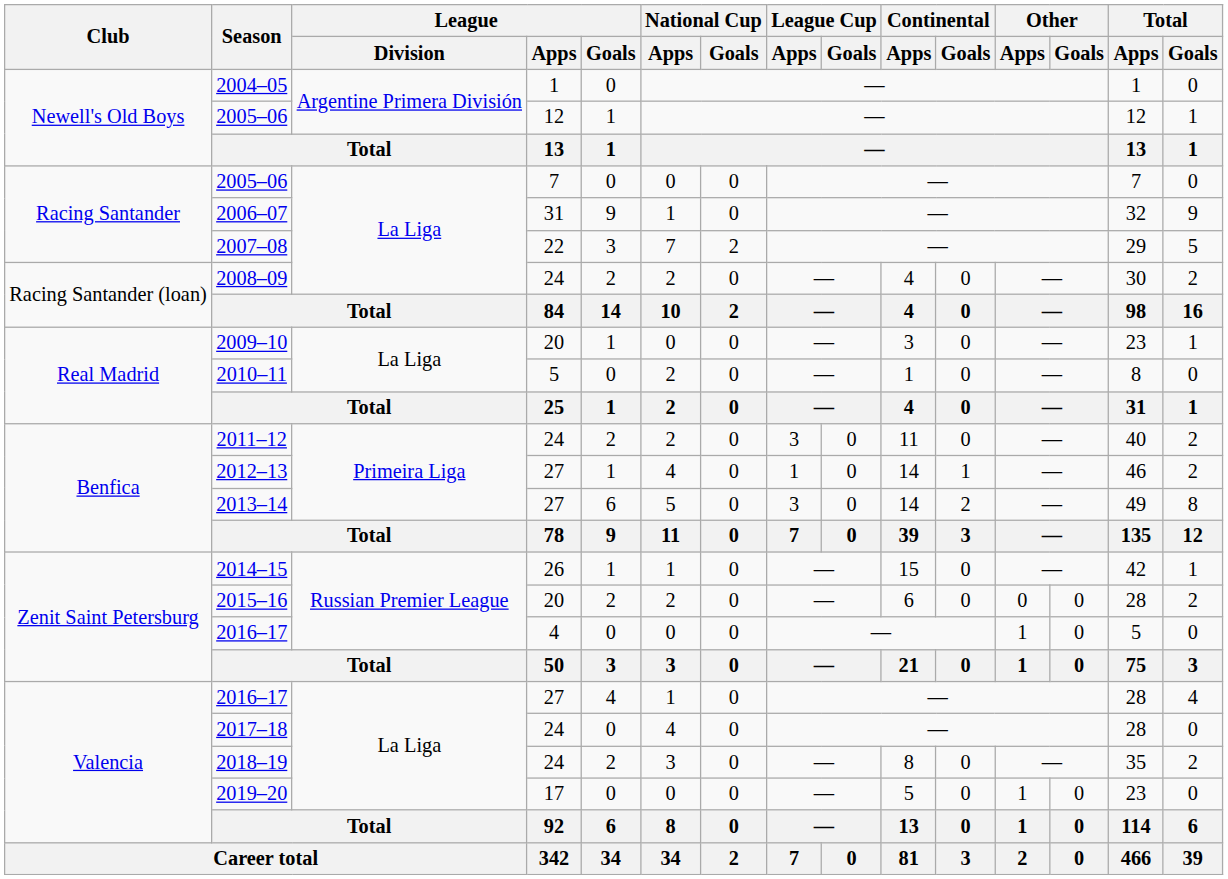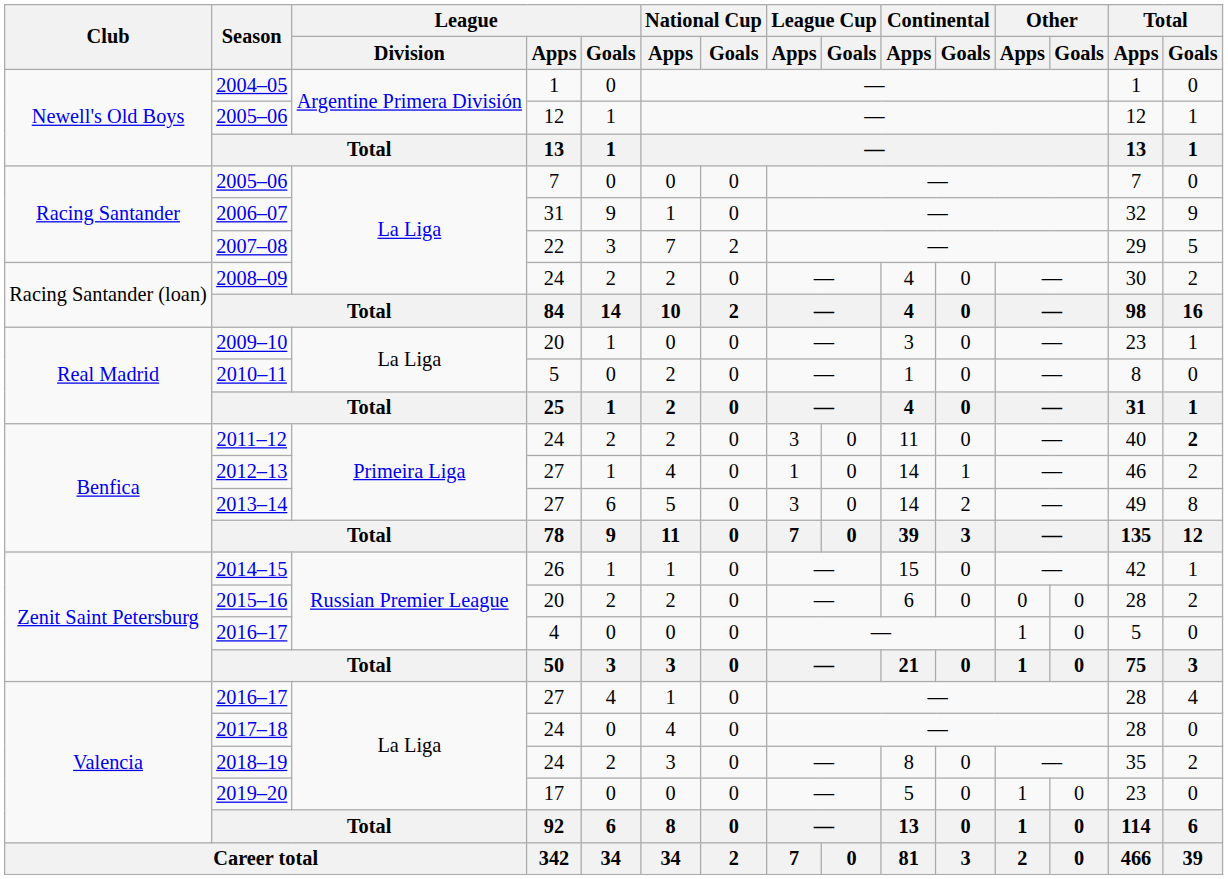(1193, 439) normal -> (1193, 439) bold
